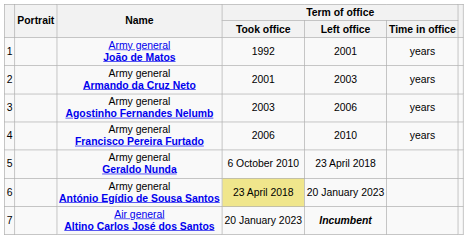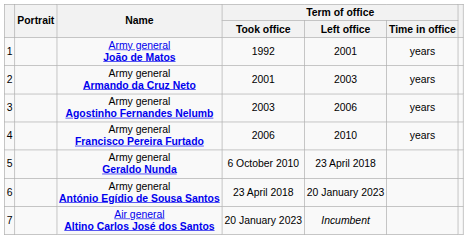(263, 192) khaki background -> (263, 192) no background
(346, 220) bold -> (346, 220) normal
